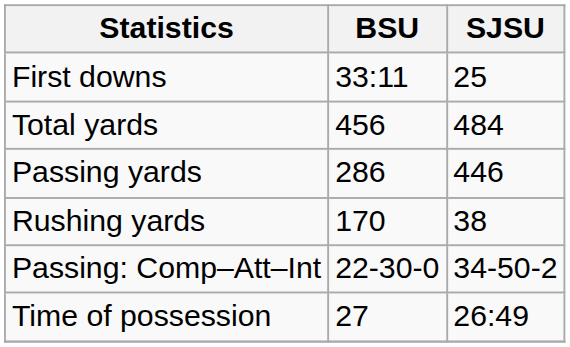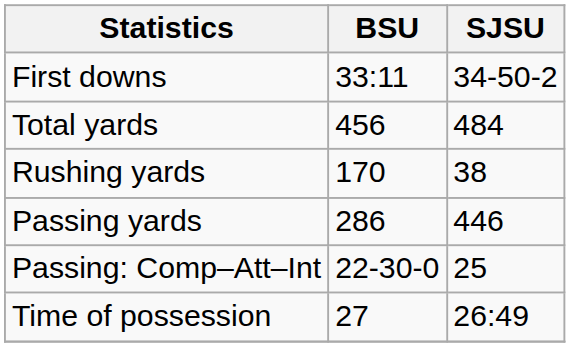(470, 76) 25 -> (505, 76) 34-50-2
rows swapped: (109, 220) <-> (107, 172)
(505, 268) 34-50-2 -> (470, 268) 25
